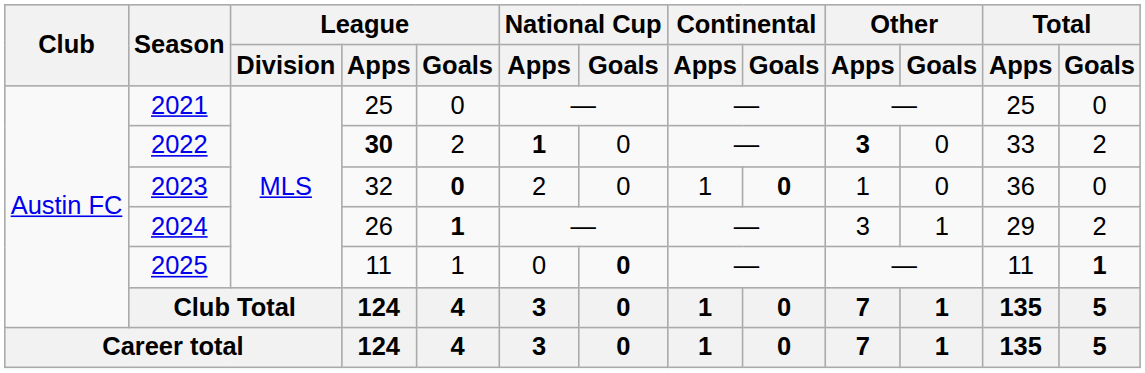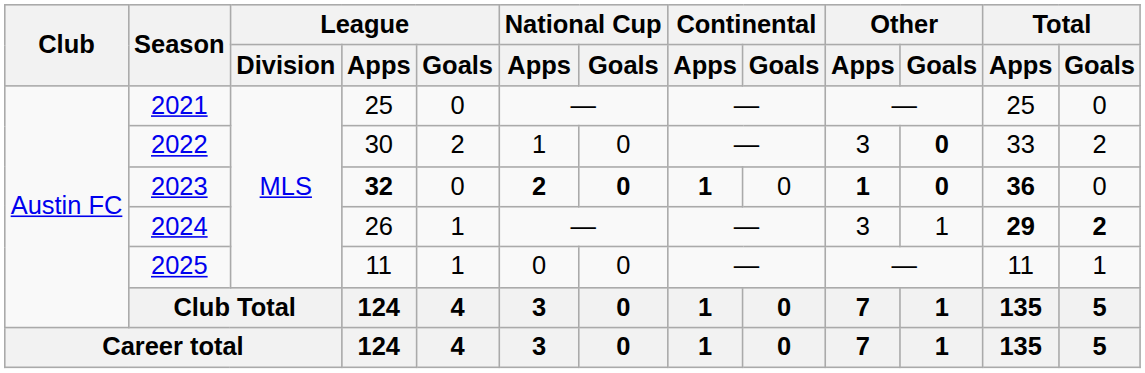(379, 145) bold -> (379, 145) normal
(539, 145) bold -> (539, 145) normal
(863, 145) bold -> (863, 145) normal
(942, 145) normal -> (942, 145) bold
(379, 186) normal -> (379, 186) bold
(458, 186) bold -> (458, 186) normal
(539, 186) normal -> (539, 186) bold
(623, 186) normal -> (623, 186) bold
(705, 186) normal -> (705, 186) bold
(784, 186) bold -> (784, 186) normal
(863, 186) normal -> (863, 186) bold
(942, 186) normal -> (942, 186) bold
(1021, 186) normal -> (1021, 186) bold
(458, 226) bold -> (458, 226) normal
(1021, 226) normal -> (1021, 226) bold
(1100, 226) normal -> (1100, 226) bold
(623, 266) bold -> (623, 266) normal
(1100, 266) bold -> (1100, 266) normal
